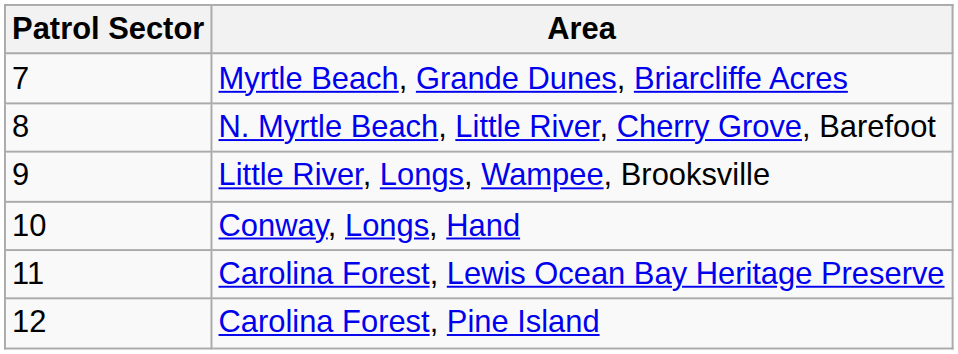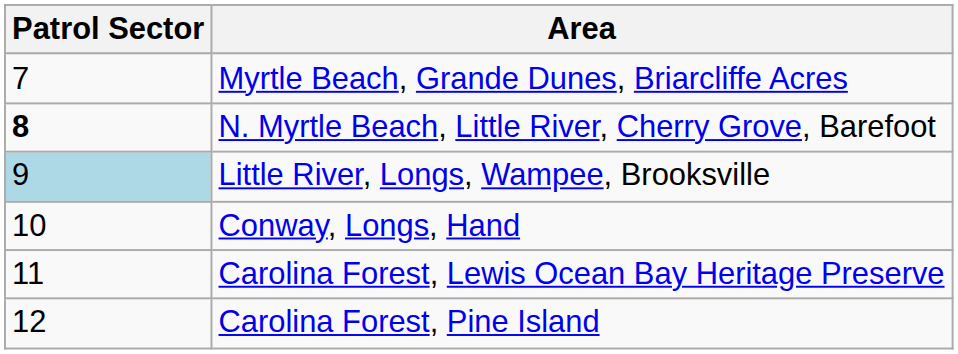(21, 126) normal -> (21, 126) bold
(21, 175) no background -> (21, 175) lightblue background
